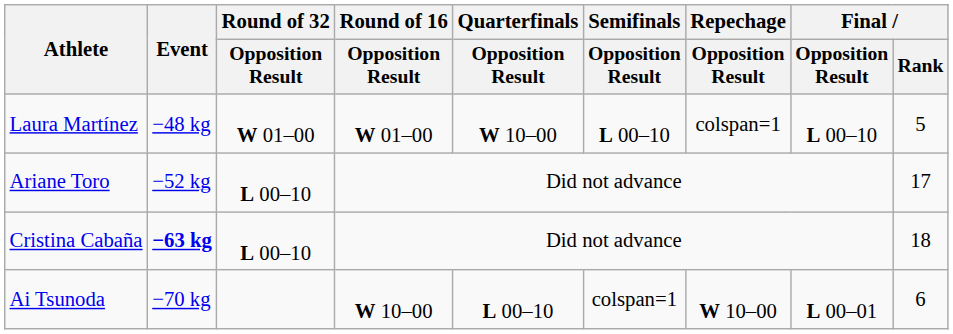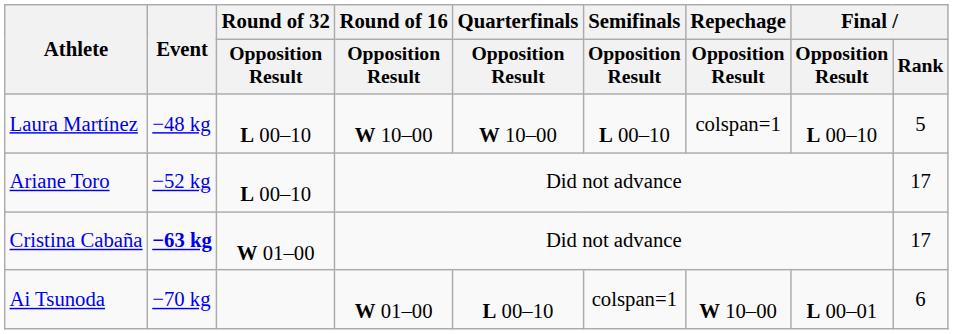(276, 136) W 01–00 -> (276, 136) L 00–10
(394, 136) W 01–00 -> (394, 136) W 10–00
(276, 253) L 00–10 -> (276, 253) W 01–00
(921, 241) 18 -> (921, 241) 17
(394, 312) W 10–00 -> (394, 312) W 01–00
